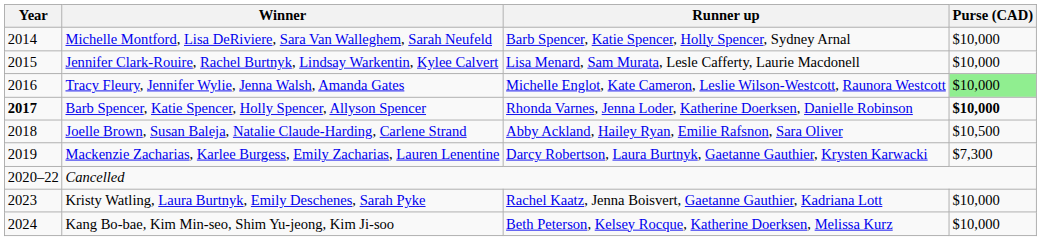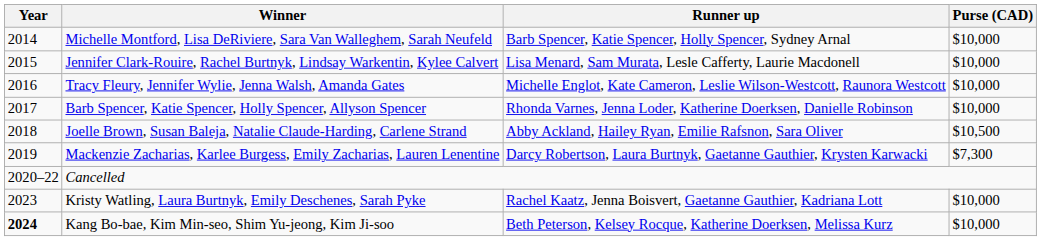(976, 85) lightgreen background -> (976, 85) no background
(22, 108) bold -> (22, 108) normal
(976, 108) bold -> (976, 108) normal
(22, 223) normal -> (22, 223) bold
